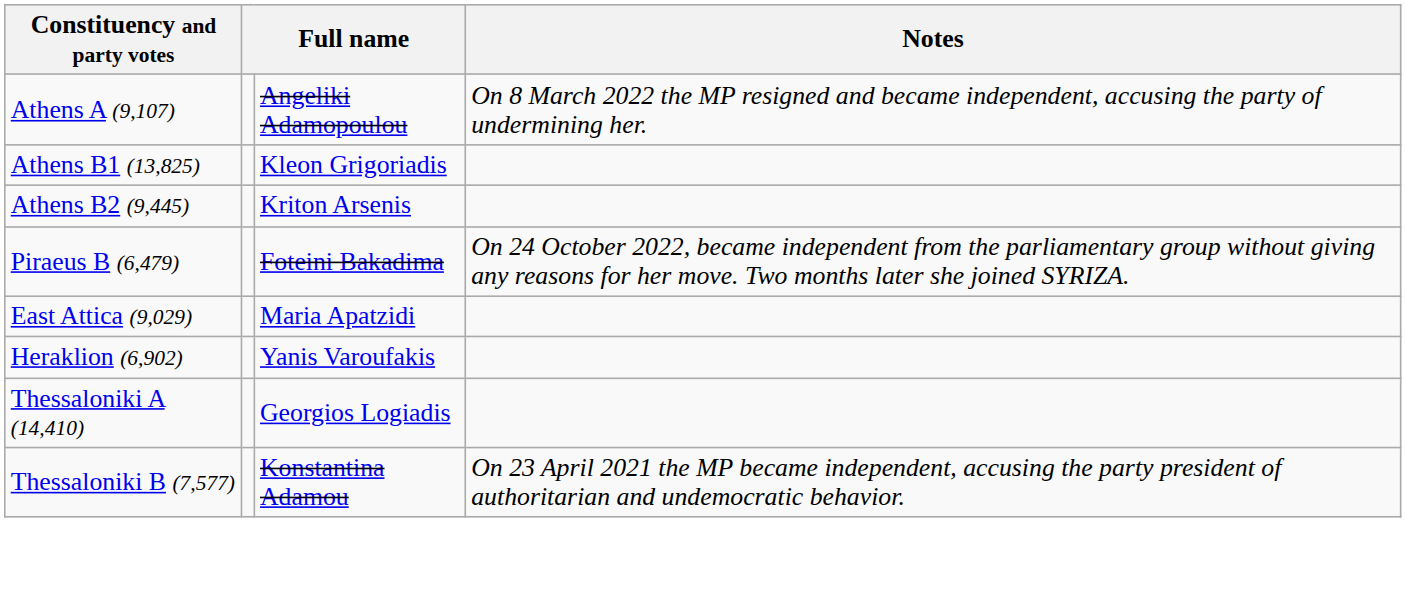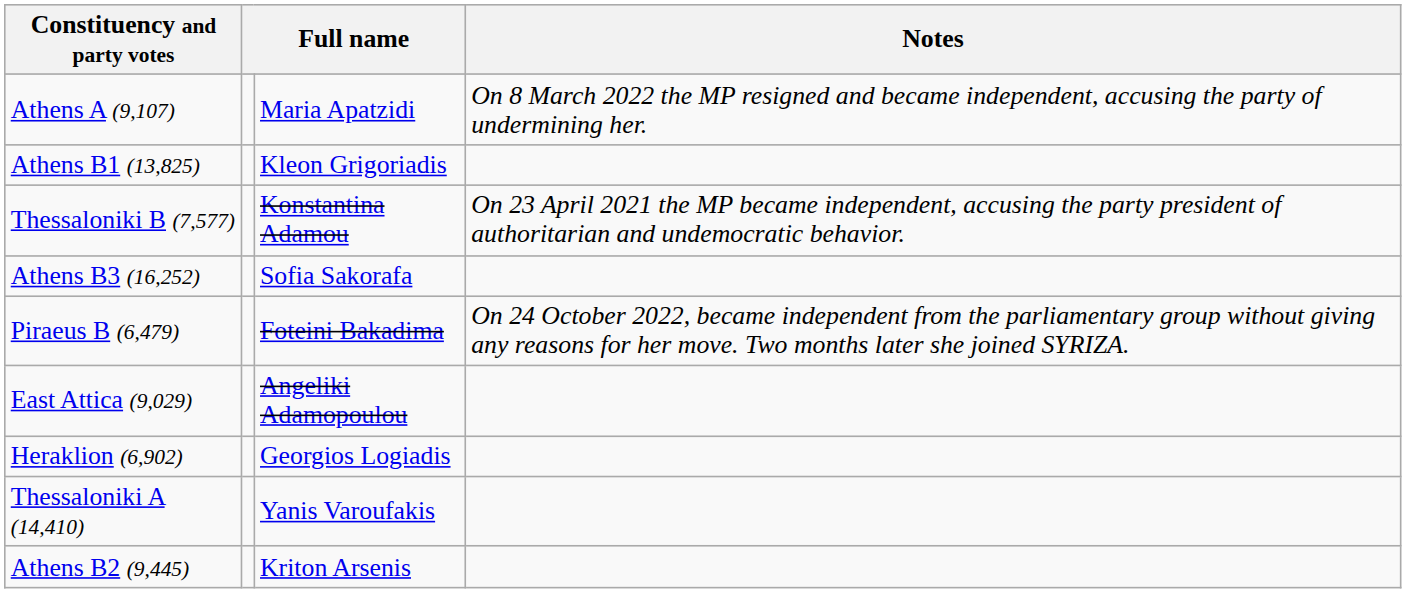(334, 109) Angeliki Adamopoulou -> (338, 109) Maria Apatzidi
rows swapped: (100, 205) <-> (123, 482)
+ row: (105, 275)
(338, 316) Maria Apatzidi -> (334, 400) Angeliki Adamopoulou
(348, 356) Yanis Varoufakis -> (355, 455) Georgios Logiadis
(355, 412) Georgios Logiadis -> (348, 511) Yanis Varoufakis
